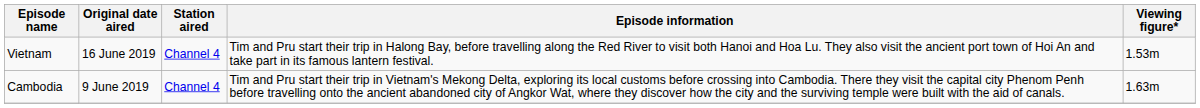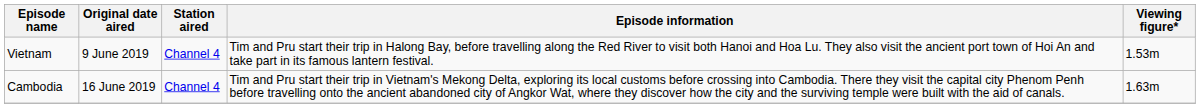(119, 53) 16 June 2019 -> (115, 53) 9 June 2019
(115, 86) 9 June 2019 -> (119, 86) 16 June 2019
